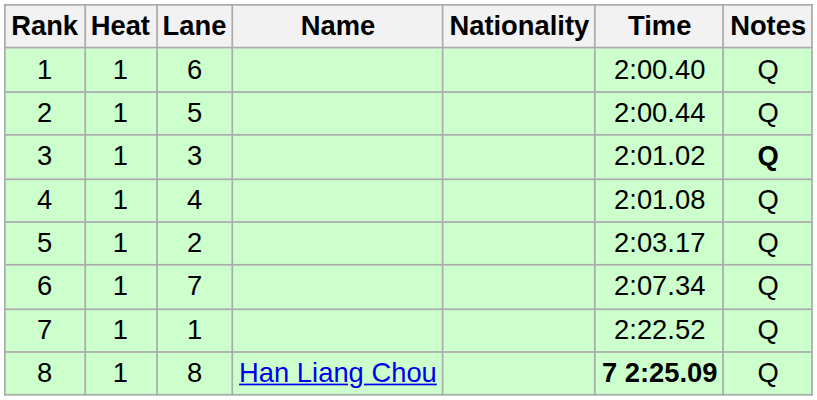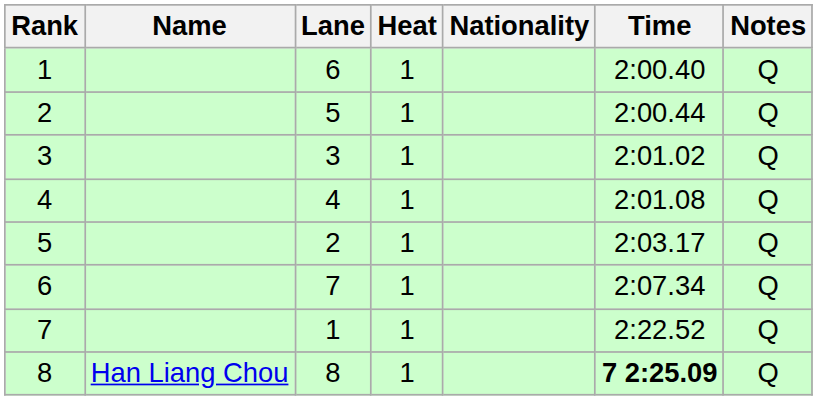columns swapped: (120, 26) <-> (338, 26)
(768, 156) bold -> (768, 156) normal
